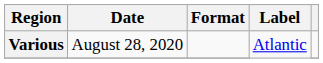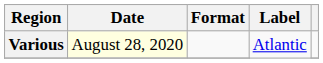(127, 44) no background -> (127, 44) lightyellow background
